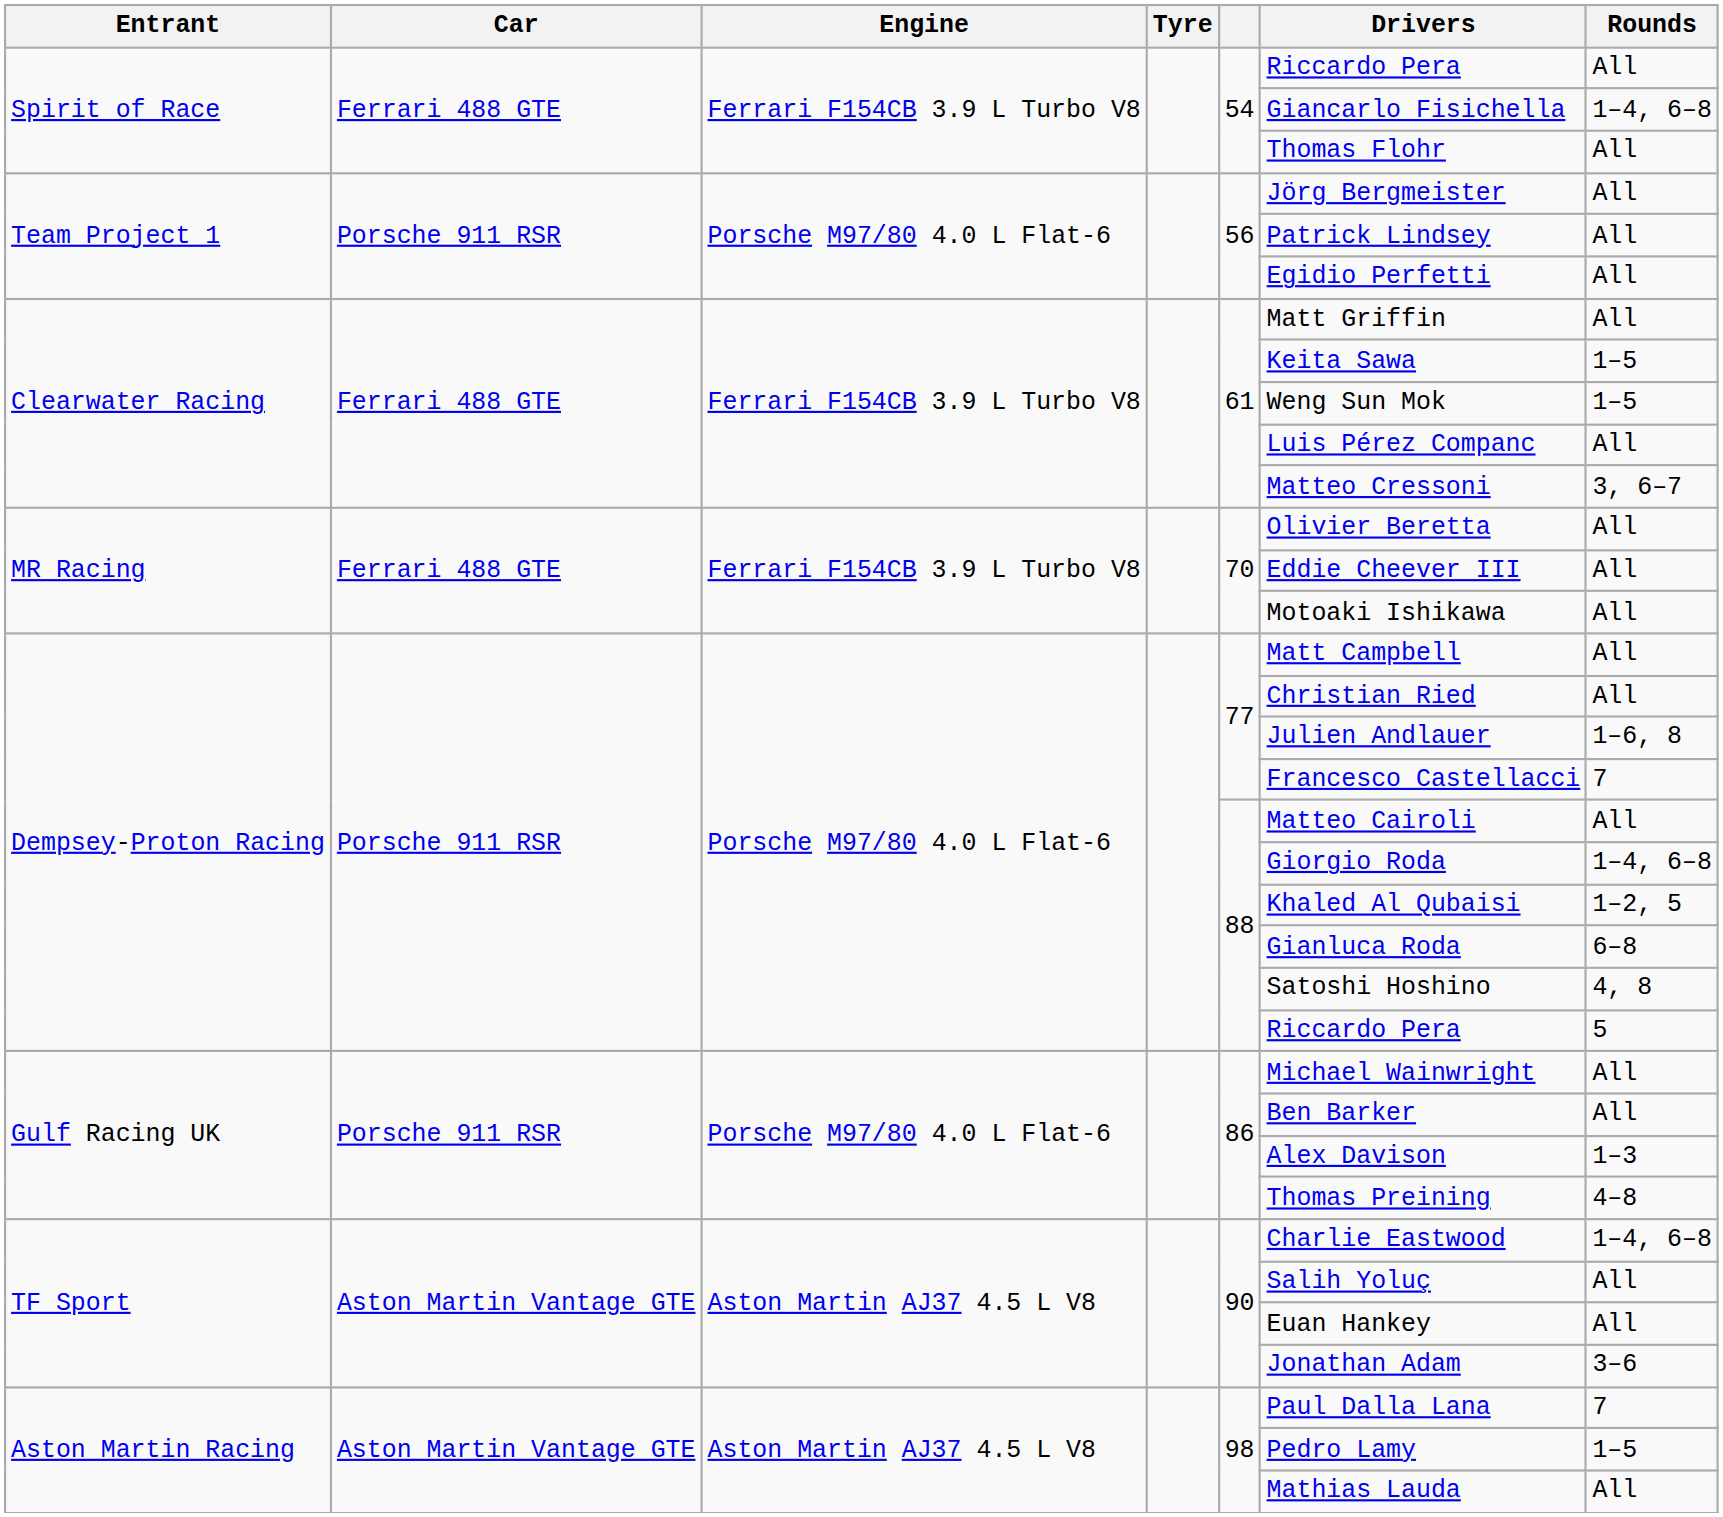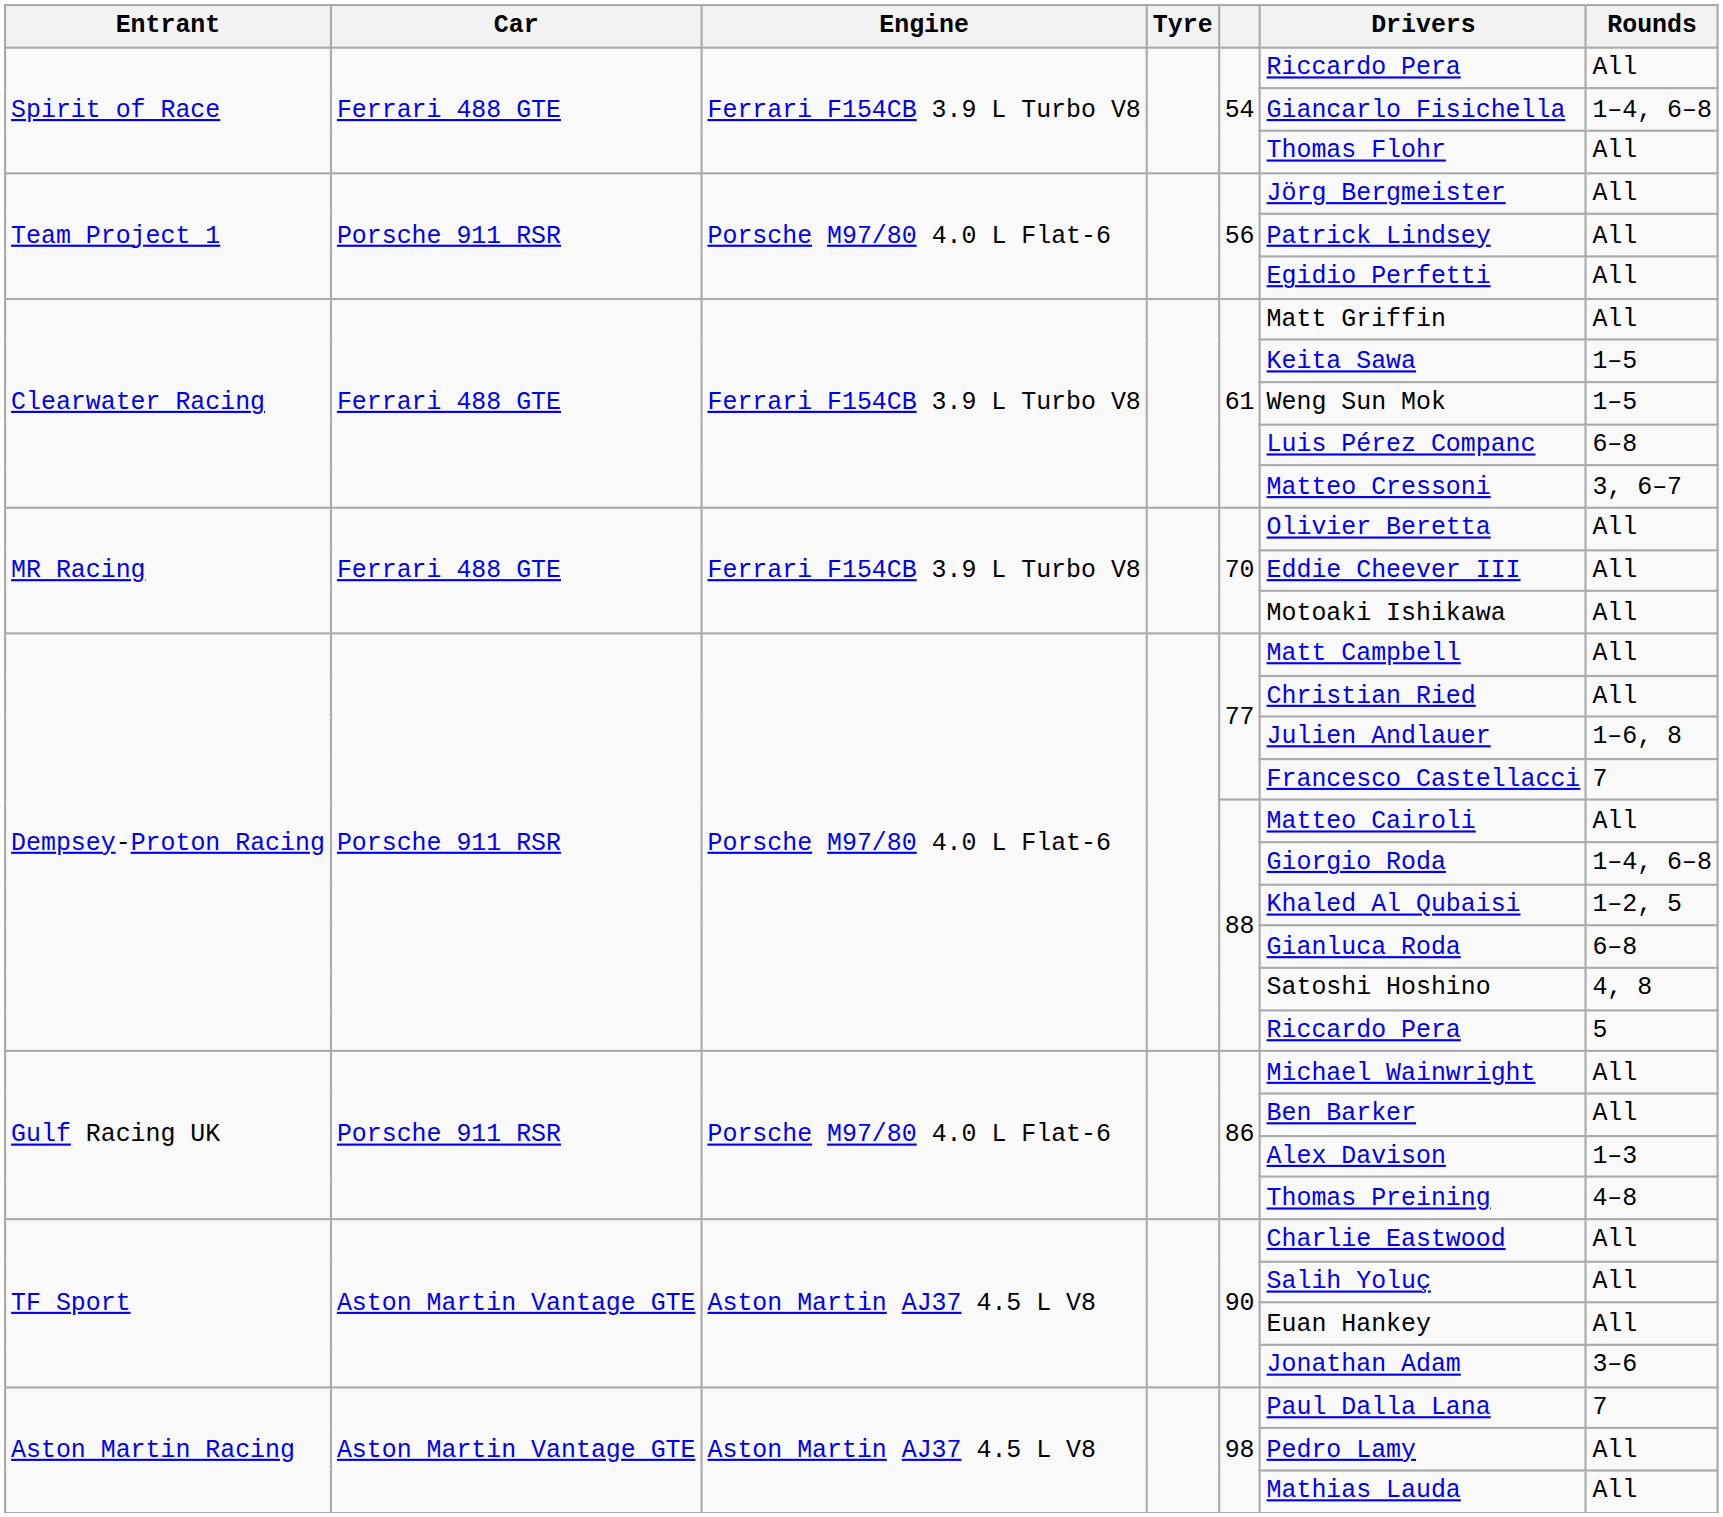(1615, 444) All -> (1615, 444) 6–8
(1652, 1240) 1–4, 6–8 -> (1615, 1240) All
(1615, 1449) 1–5 -> (1615, 1449) All
